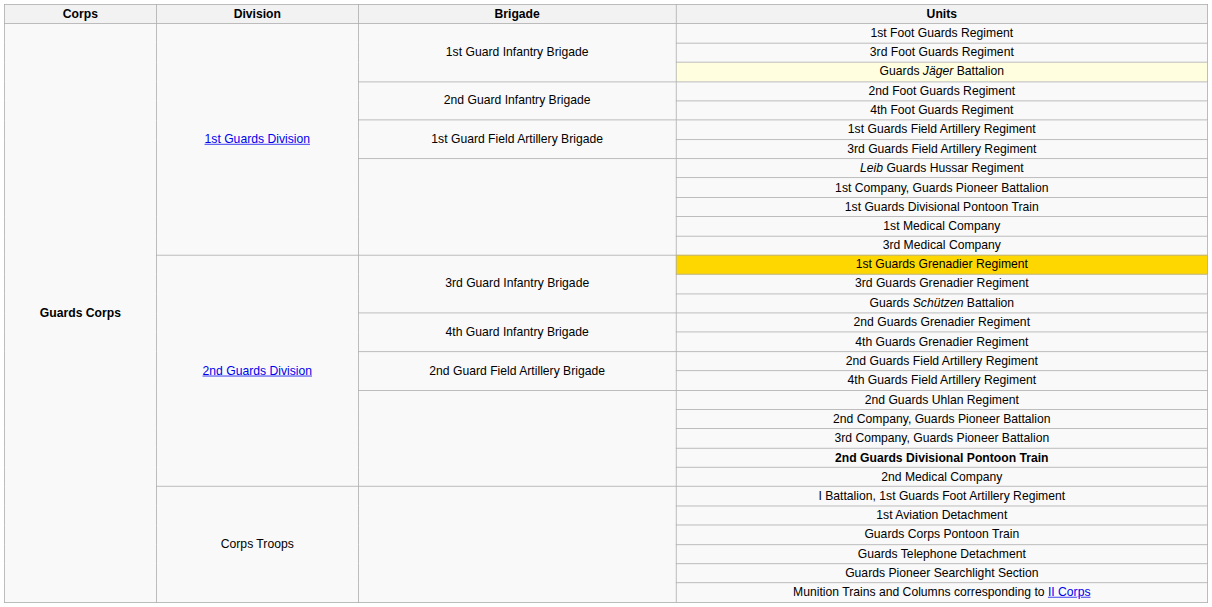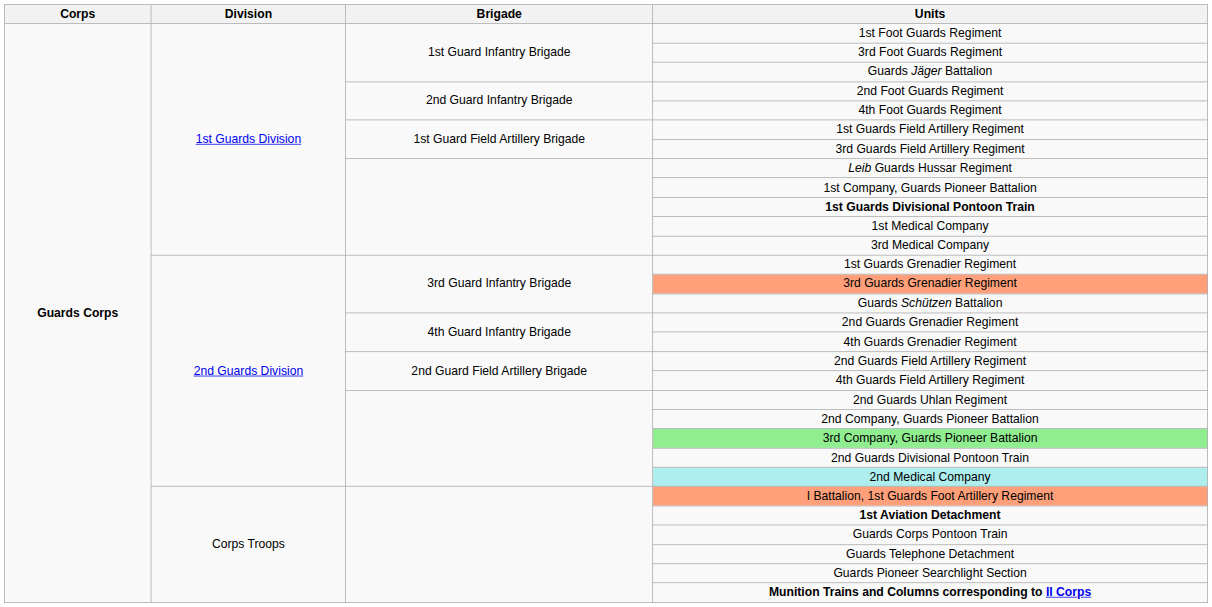(942, 71) lightyellow background -> (930, 71) no background
(942, 206) normal -> (930, 206) bold
(942, 264) gold background -> (930, 264) no background
(942, 284) no background -> (930, 284) lightsalmon background
(942, 438) no background -> (930, 438) lightgreen background
(942, 457) bold -> (930, 457) normal
(942, 476) no background -> (930, 476) paleturquoise background
(942, 496) no background -> (930, 496) lightsalmon background
(942, 515) normal -> (930, 515) bold
(942, 592) normal -> (930, 592) bold
